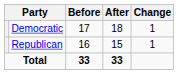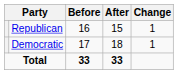rows swapped: (37, 28) <-> (37, 45)
